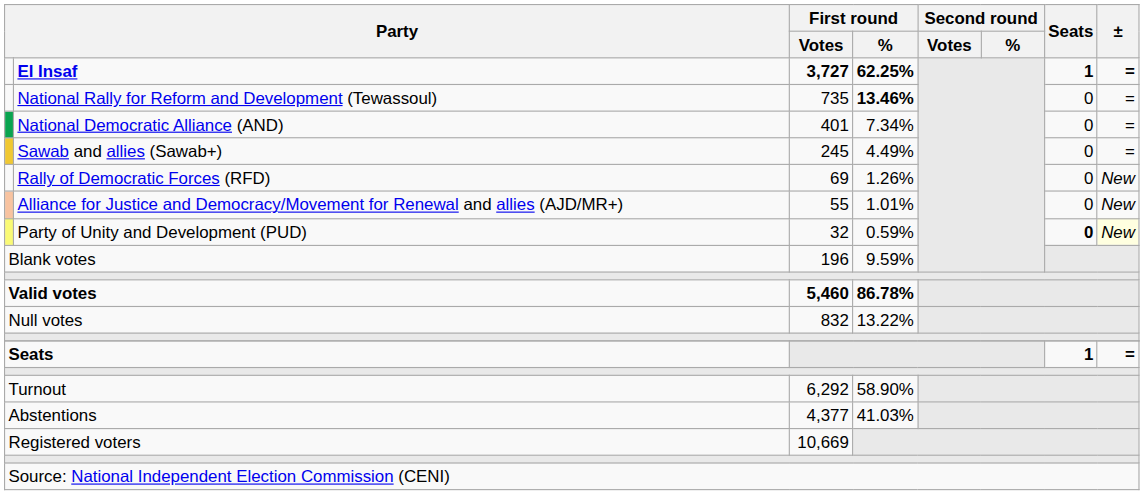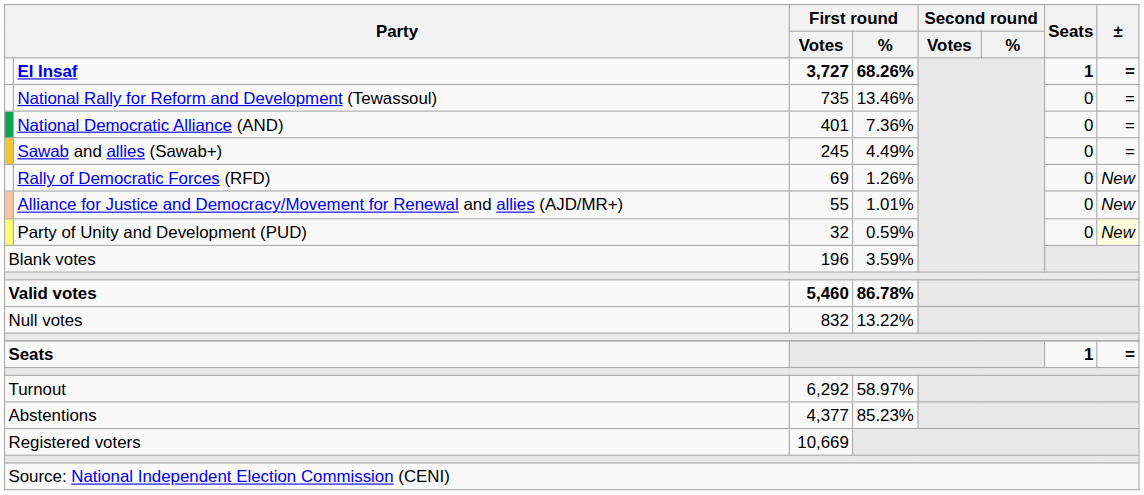(885, 72) 62.25% -> (885, 72) 68.26%
(885, 98) bold -> (885, 98) normal
(890, 125) 7.34% -> (890, 125) 7.36%
(1089, 232) bold -> (1089, 232) normal
(890, 258) 9.59% -> (890, 258) 3.59%
(885, 389) 58.90% -> (885, 389) 58.97%
(885, 416) 41.03% -> (885, 416) 85.23%
